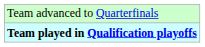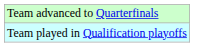(102, 32) bold -> (97, 32) normal
